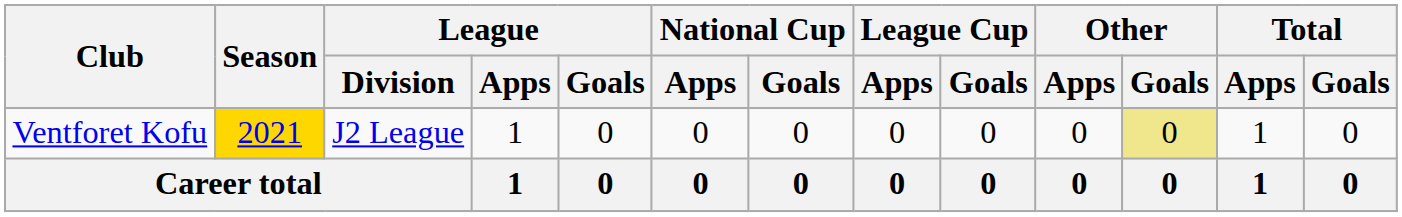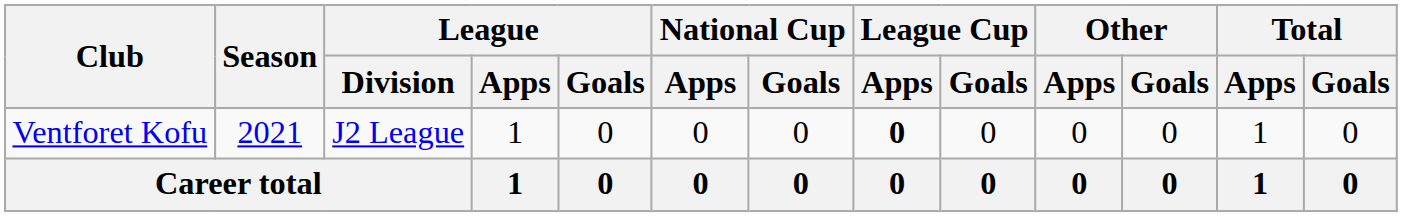(270, 132) gold background -> (270, 132) no background
(897, 132) normal -> (897, 132) bold
(1170, 132) khaki background -> (1170, 132) no background
